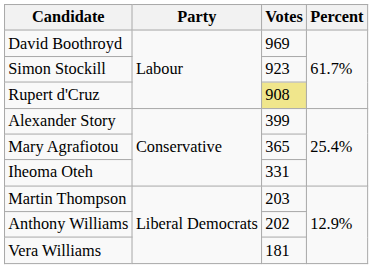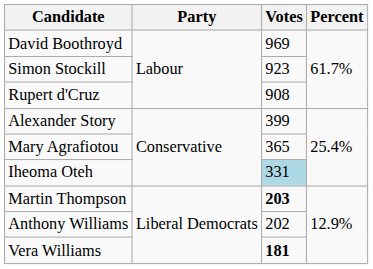(278, 95) khaki background -> (278, 95) no background
(278, 172) no background -> (278, 172) lightblue background
(278, 198) normal -> (278, 198) bold
(278, 250) normal -> (278, 250) bold
